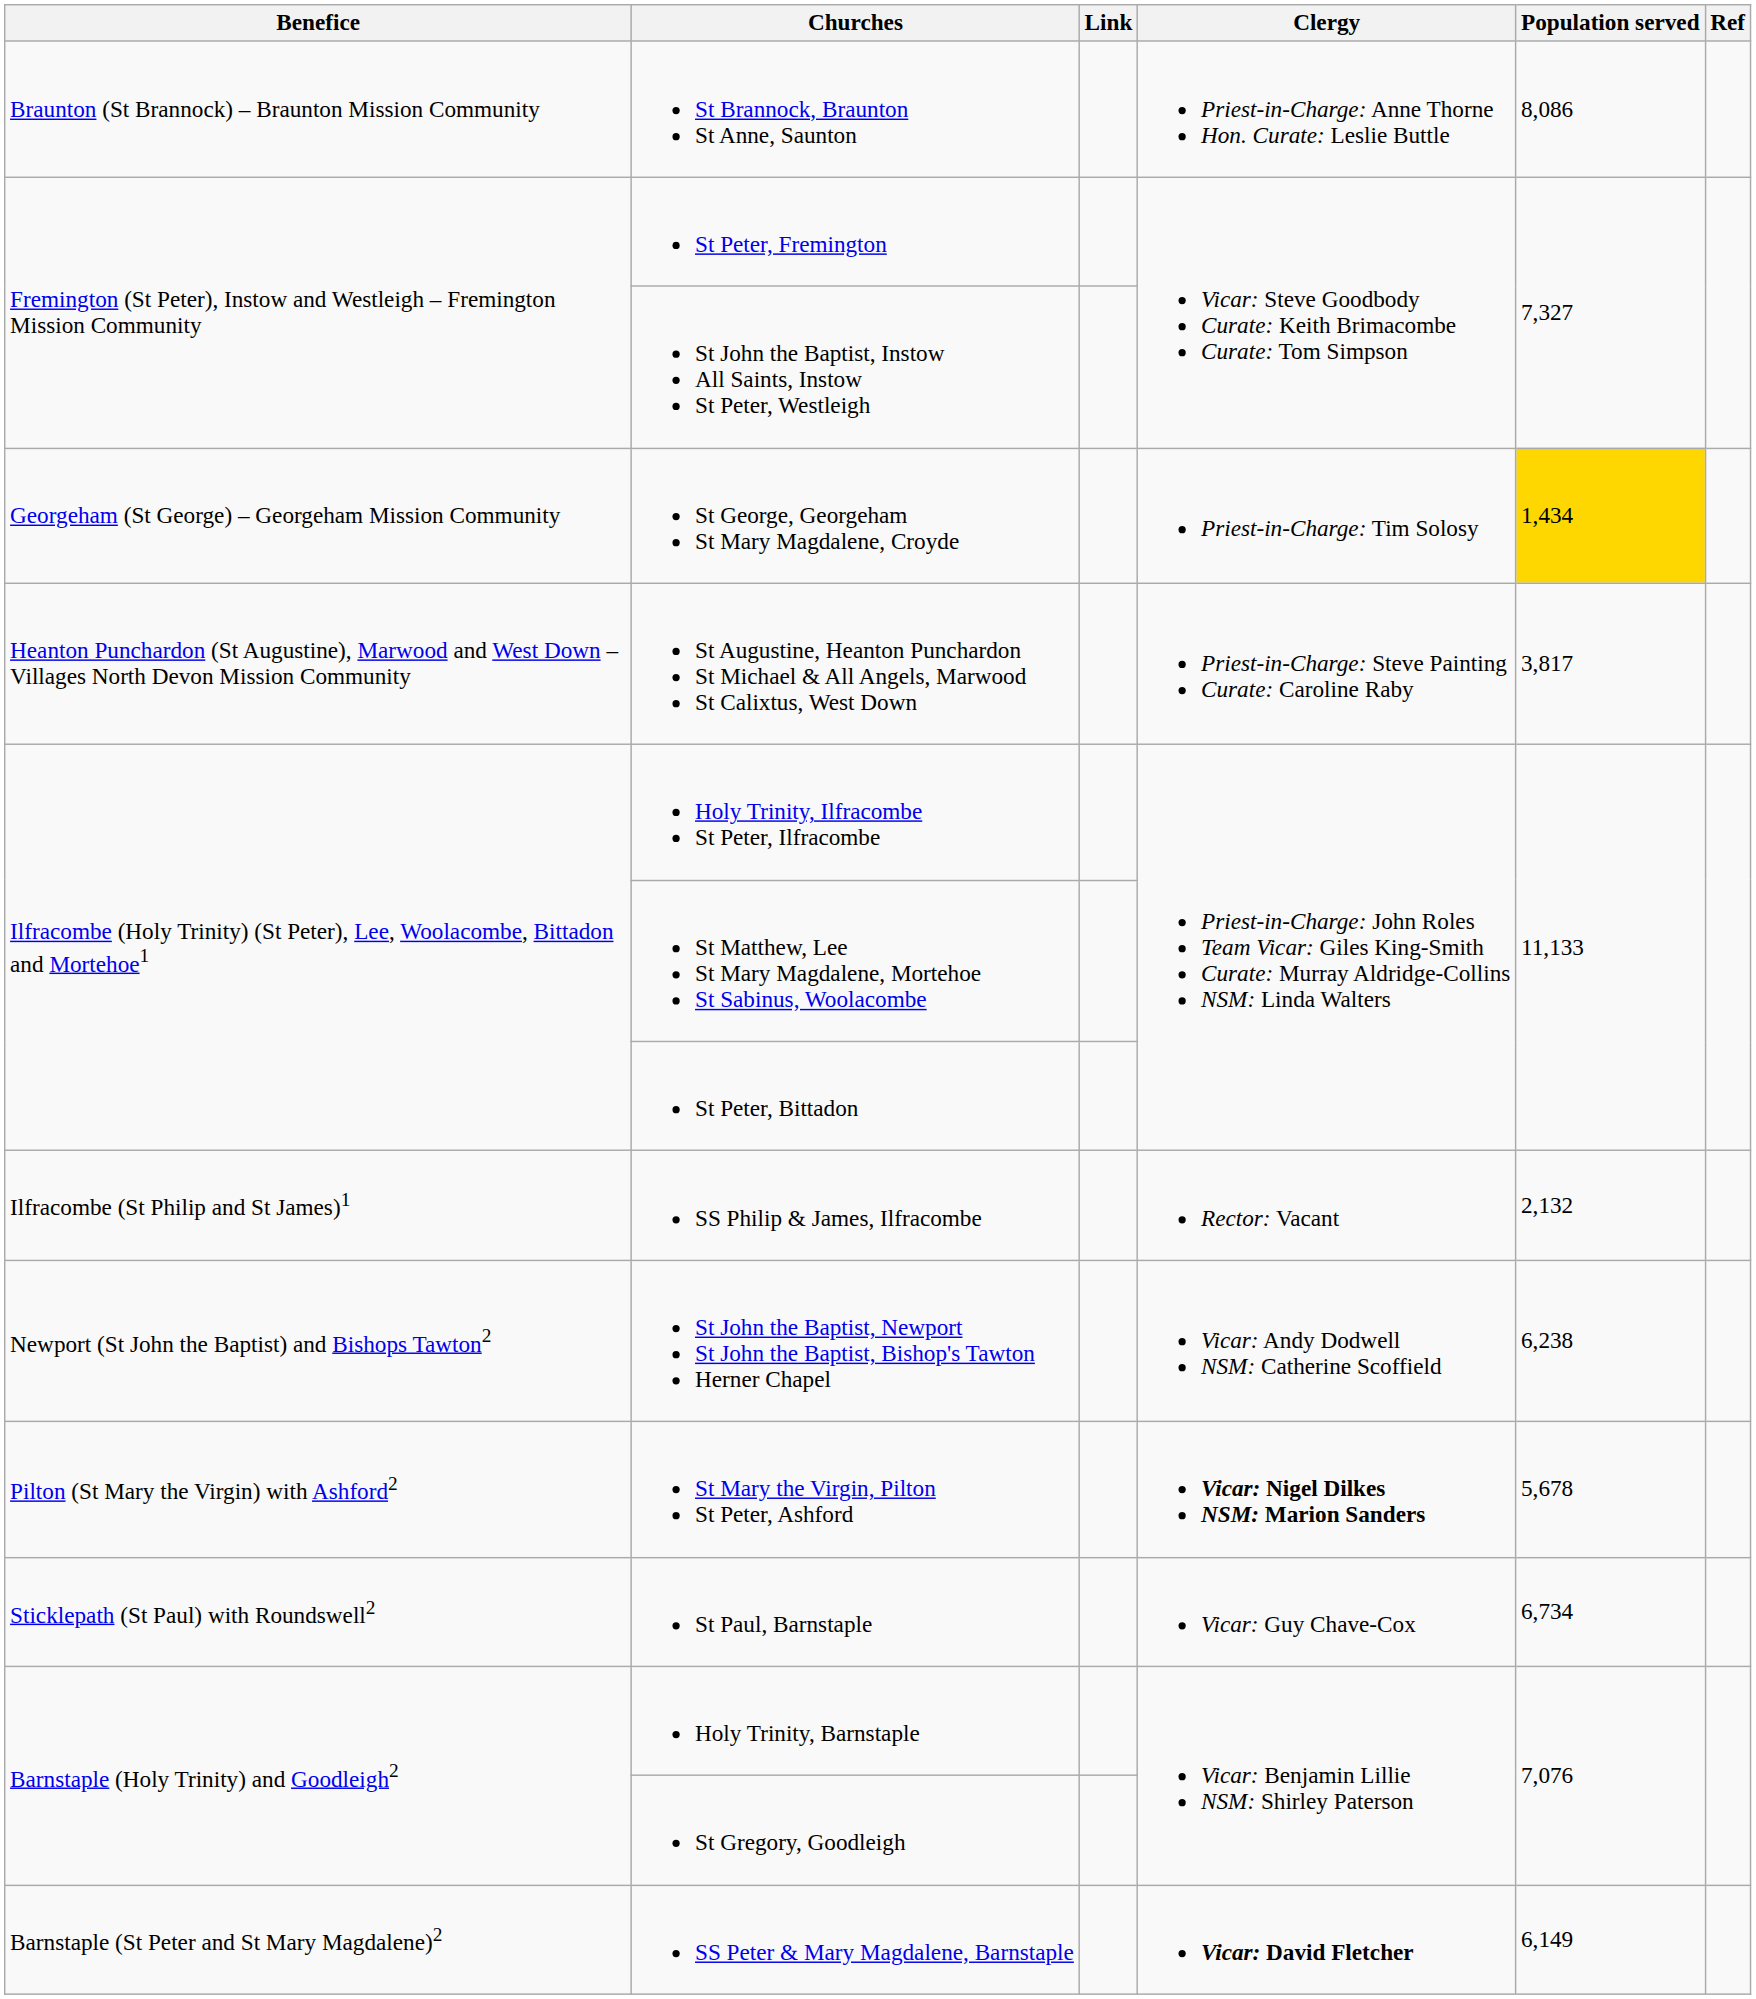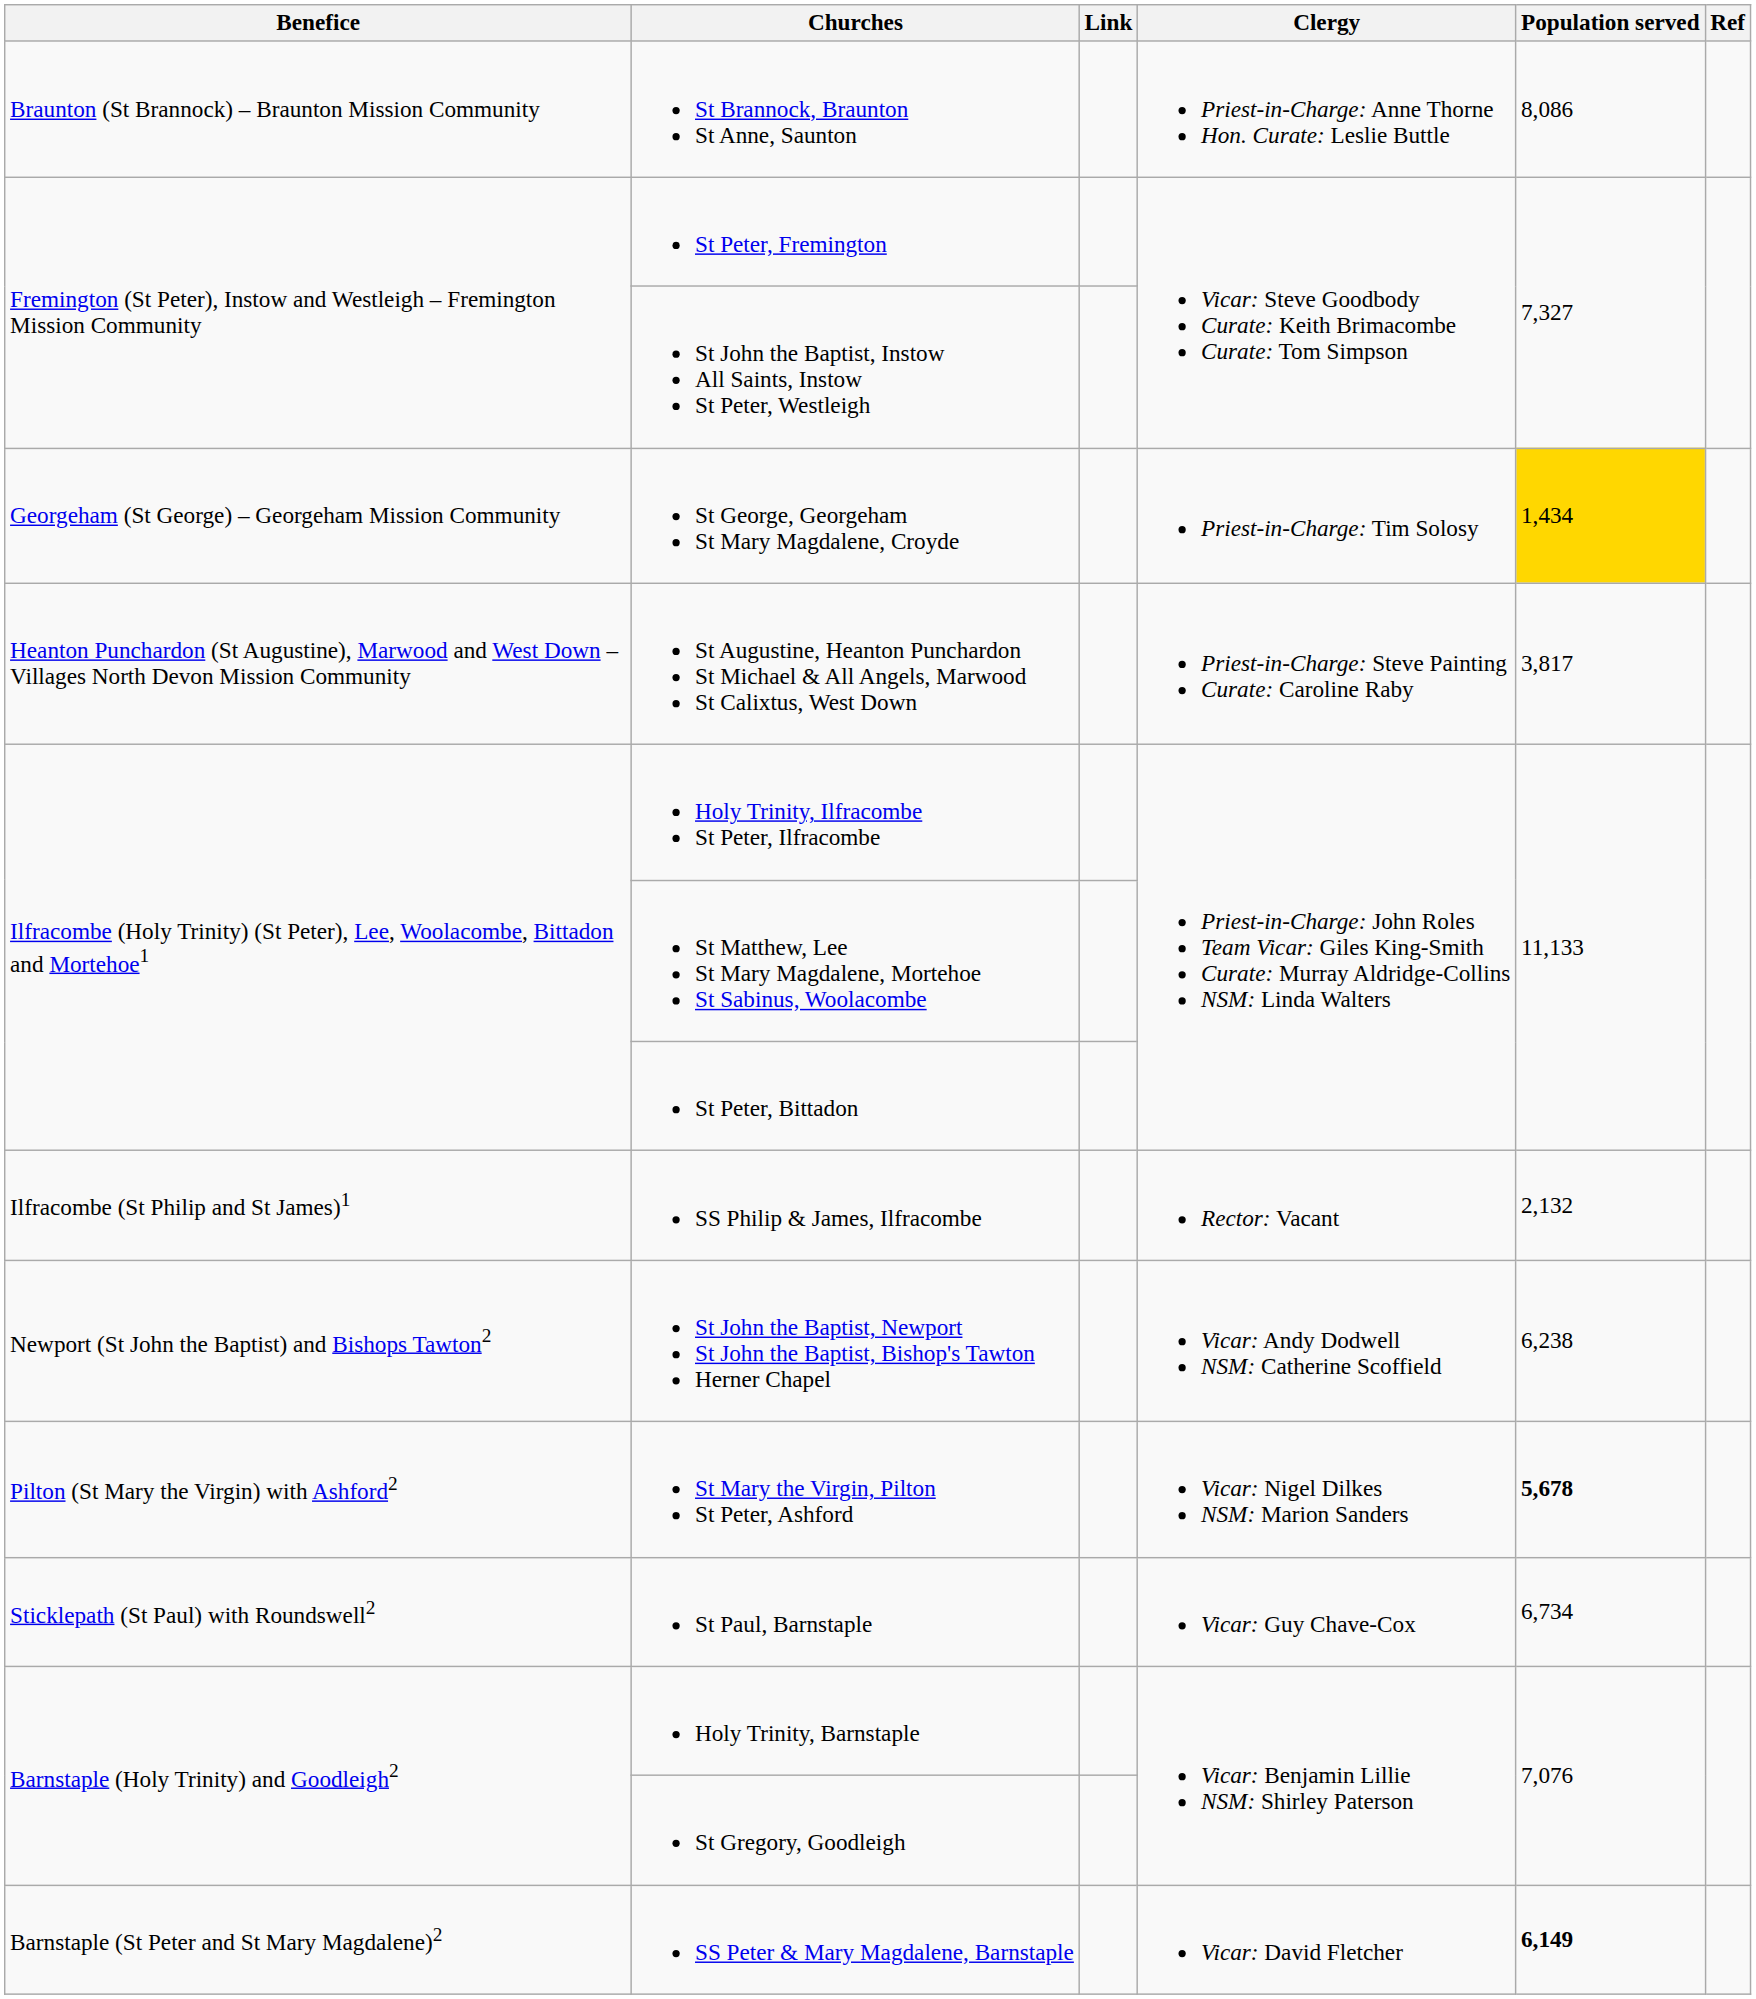(1327, 1502) bold -> (1327, 1502) normal
(1547, 1489) normal -> (1547, 1489) bold
(1327, 1953) bold -> (1327, 1953) normal
(1547, 1939) normal -> (1547, 1939) bold
